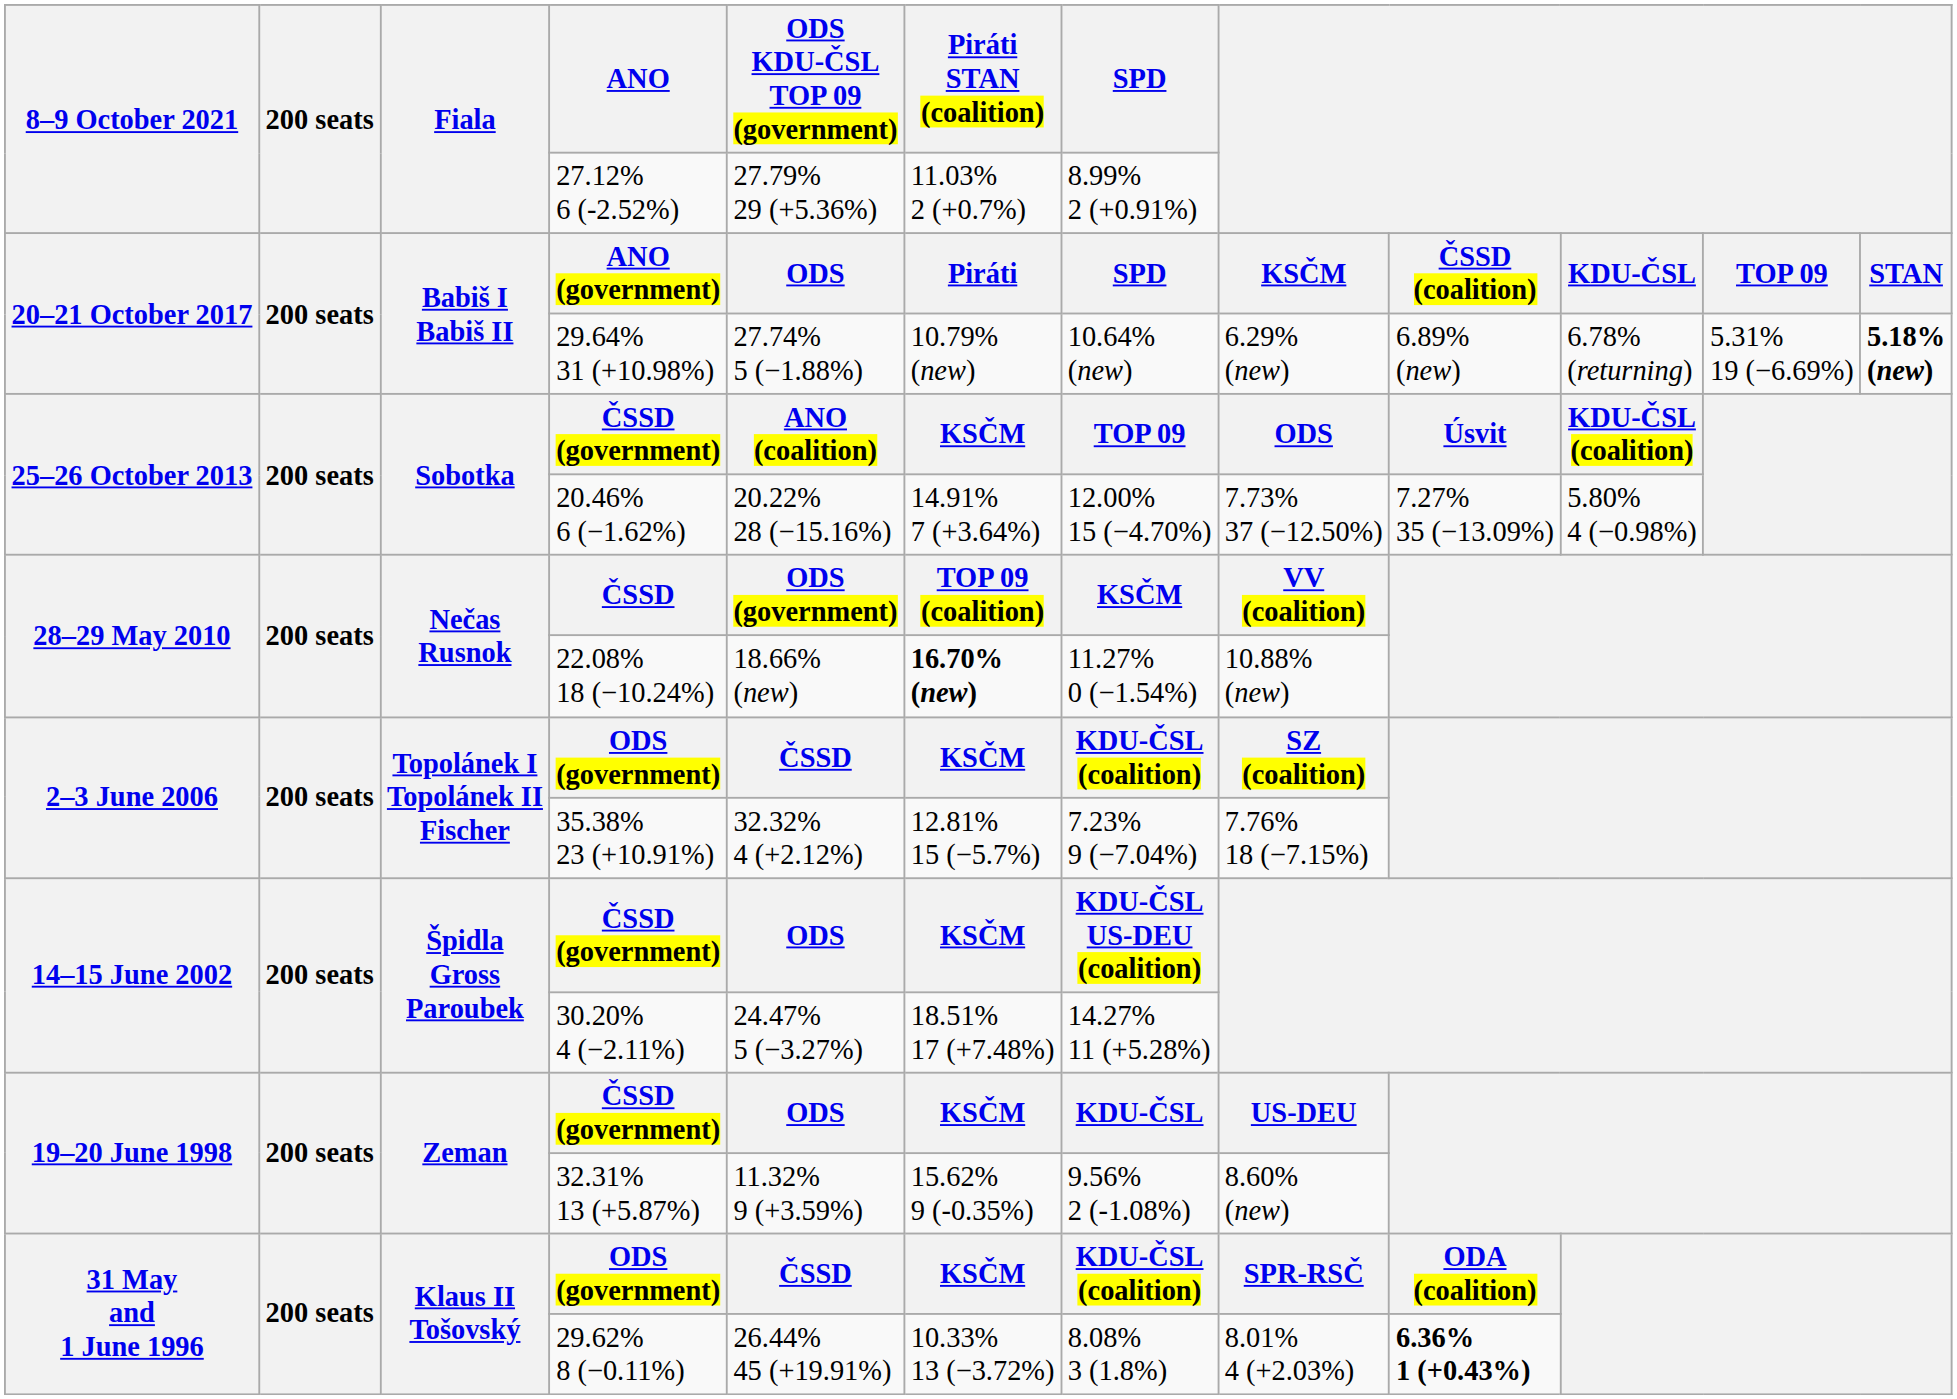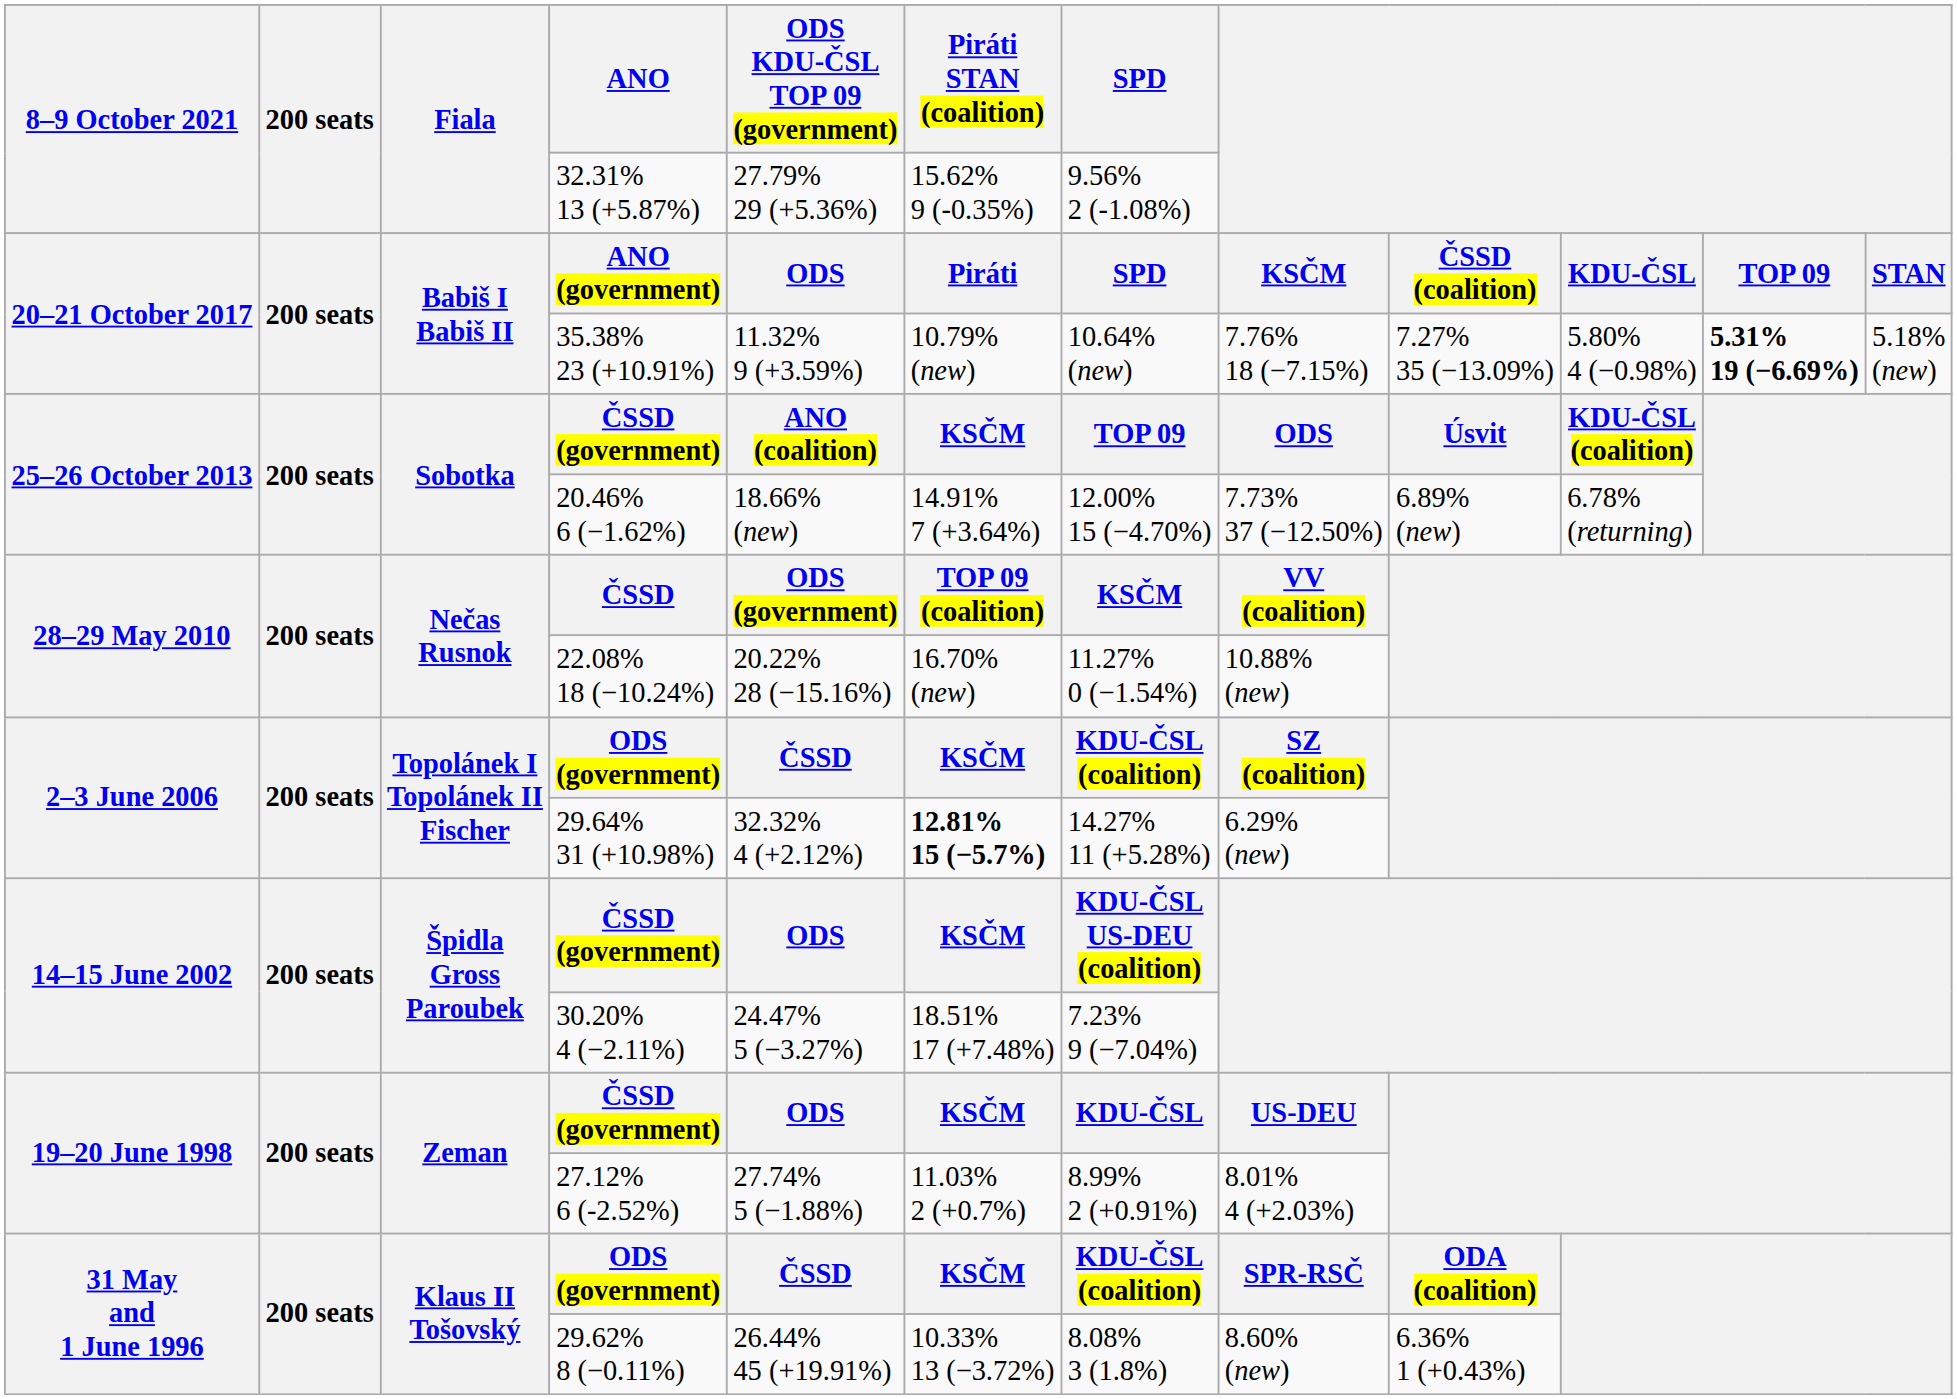(618, 192) 27.12% 6 (-2.52%) -> (628, 192) 32.31% 13 (+5.87%)
(968, 192) 11.03% 2 (+0.7%) -> (972, 192) 15.62% 9 (-0.35%)
(1133, 192) 8.99% 2 (+0.91%) -> (1129, 192) 9.56% 2 (-1.08%)
(635, 353) 29.64% 31 (+10.98%) -> (635, 353) 35.38% 23 (+10.91%)
(798, 353) 27.74% 5 (−1.88%) -> (798, 353) 11.32% 9 (+3.59%)
(1261, 353) 6.29% (new) -> (1297, 353) 7.76% 18 (−7.15%)
(1433, 353) 6.89% (new) -> (1475, 353) 7.27% 35 (−13.09%)
(1630, 353) 6.78% (returning) -> (1632, 353) 5.80% 4 (−0.98%)
(1782, 353) normal -> (1784, 353) bold
(1906, 353) bold -> (1909, 353) normal
(812, 514) 20.22% 28 (−15.16%) -> (777, 514) 18.66% (new)
(1475, 514) 7.27% 35 (−13.09%) -> (1433, 514) 6.89% (new)
(1632, 514) 5.80% 4 (−0.98%) -> (1630, 514) 6.78% (returning)
(777, 675) 18.66% (new) -> (812, 675) 20.22% 28 (−15.16%)
(957, 675) bold -> (954, 675) normal
(635, 837) 35.38% 23 (+10.91%) -> (635, 837) 29.64% 31 (+10.98%)
(975, 837) normal -> (978, 837) bold
(1133, 837) 7.23% 9 (−7.04%) -> (1139, 837) 14.27% 11 (+5.28%)
(1297, 837) 7.76% 18 (−7.15%) -> (1261, 837) 6.29% (new)
(1139, 1031) 14.27% 11 (+5.28%) -> (1133, 1031) 7.23% 9 (−7.04%)
(628, 1192) 32.31% 13 (+5.87%) -> (618, 1192) 27.12% 6 (-2.52%)
(798, 1192) 11.32% 9 (+3.59%) -> (798, 1192) 27.74% 5 (−1.88%)
(972, 1192) 15.62% 9 (-0.35%) -> (968, 1192) 11.03% 2 (+0.7%)
(1129, 1192) 9.56% 2 (-1.08%) -> (1133, 1192) 8.99% 2 (+0.91%)
(1261, 1192) 8.60% (new) -> (1290, 1192) 8.01% 4 (+2.03%)
(1290, 1353) 8.01% 4 (+2.03%) -> (1261, 1353) 8.60% (new)
(1463, 1353) bold -> (1461, 1353) normal
